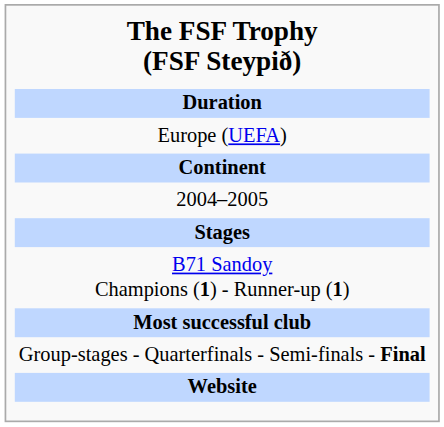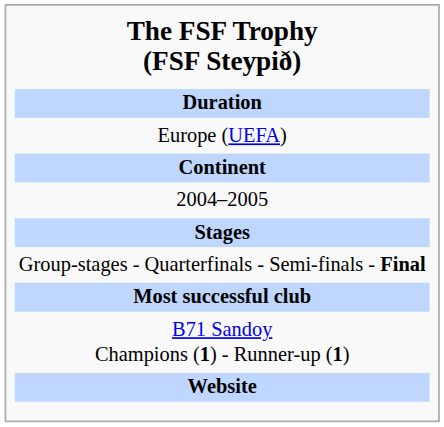(222, 277) B71 Sandoy Champions (1) - Runner-up (1) -> (222, 264) Group-stages - Quarterfinals - Semi-finals - Final
(222, 355) Group-stages - Quarterfinals - Semi-finals - Final -> (222, 342) B71 Sandoy Champions (1) - Runner-up (1)
